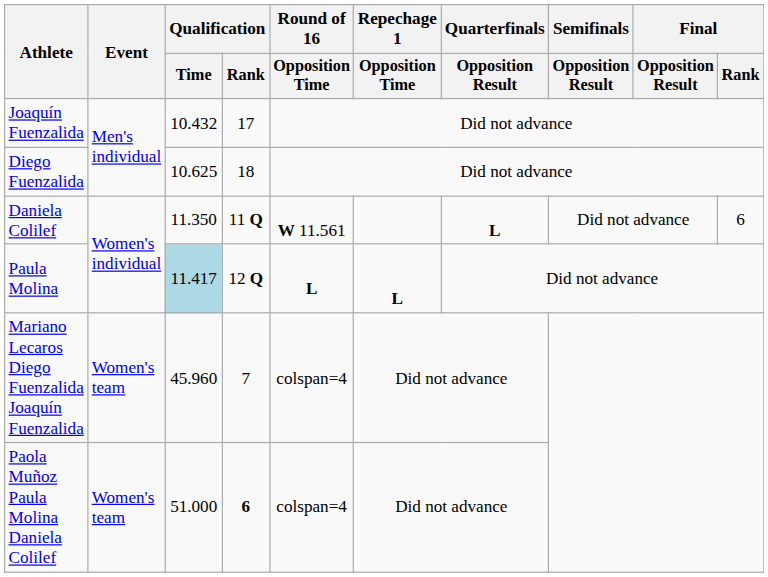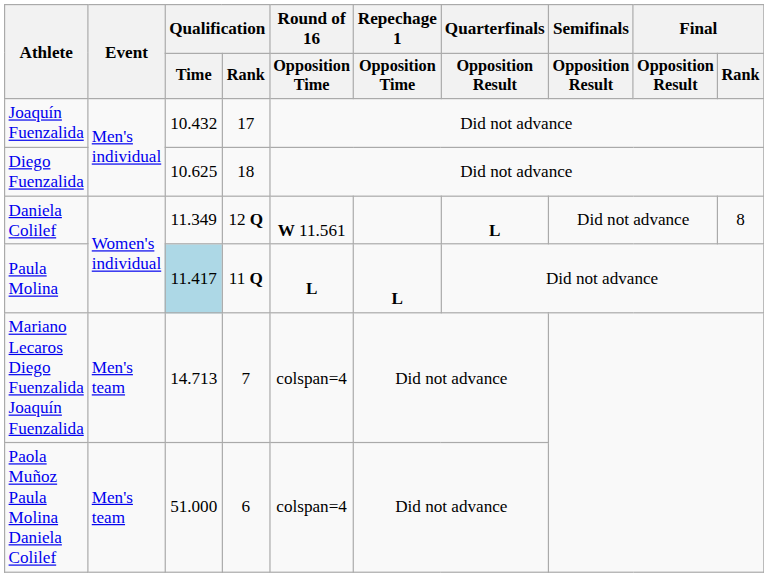(194, 220) 11.350 -> (194, 220) 11.349
(246, 220) 11 Q -> (246, 220) 12 Q
(741, 220) 6 -> (741, 220) 8
(246, 278) 12 Q -> (246, 278) 11 Q
(123, 378) Women's team -> (112, 378) Men's team
(194, 378) 45.960 -> (194, 378) 14.713
(123, 507) Women's team -> (112, 507) Men's team
(246, 507) bold -> (246, 507) normal
